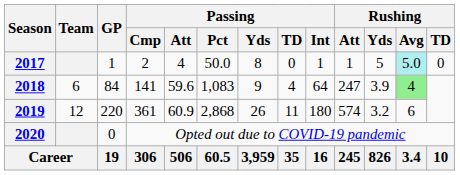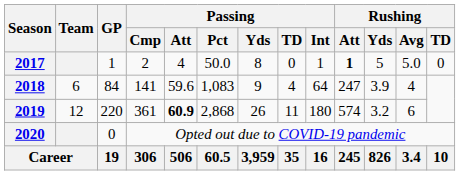(349, 63) normal -> (349, 63) bold
(411, 63) paleturquoise background -> (411, 63) no background
(411, 87) lightgreen background -> (411, 87) no background
(181, 110) normal -> (181, 110) bold
